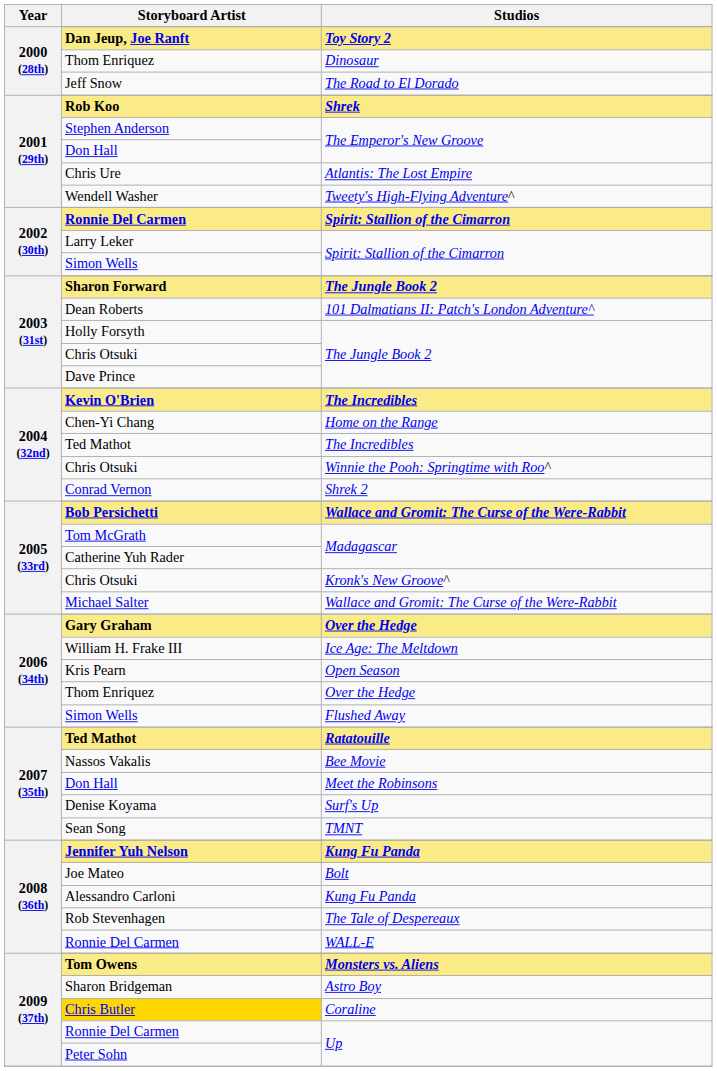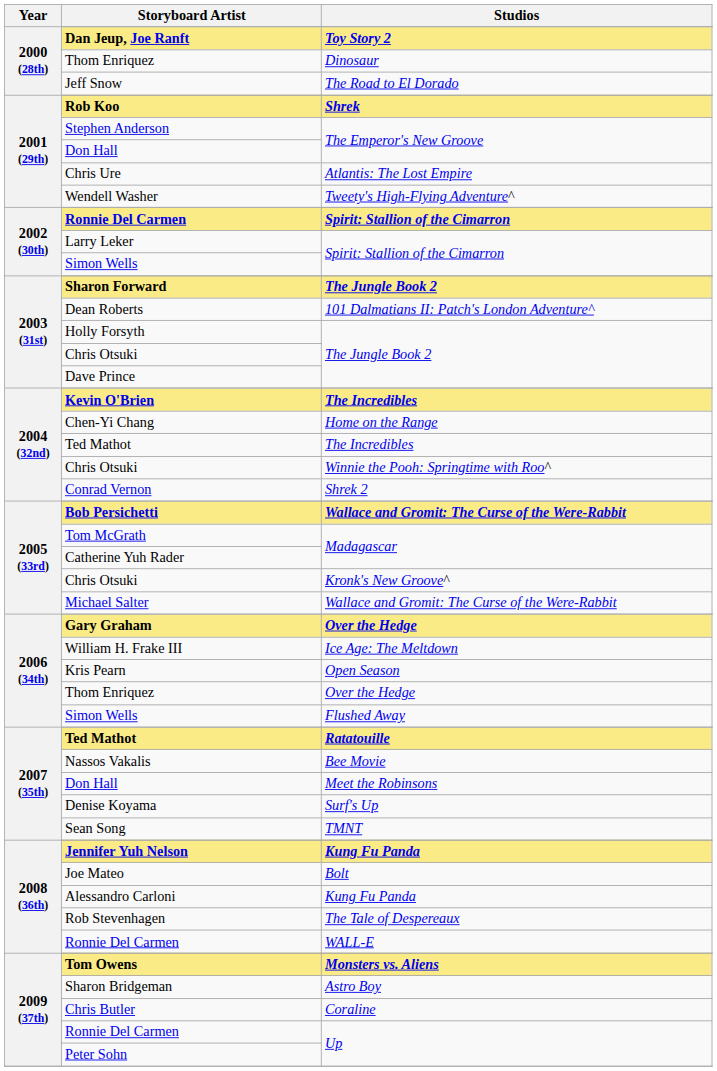(100, 1009) gold background -> (100, 1009) no background
